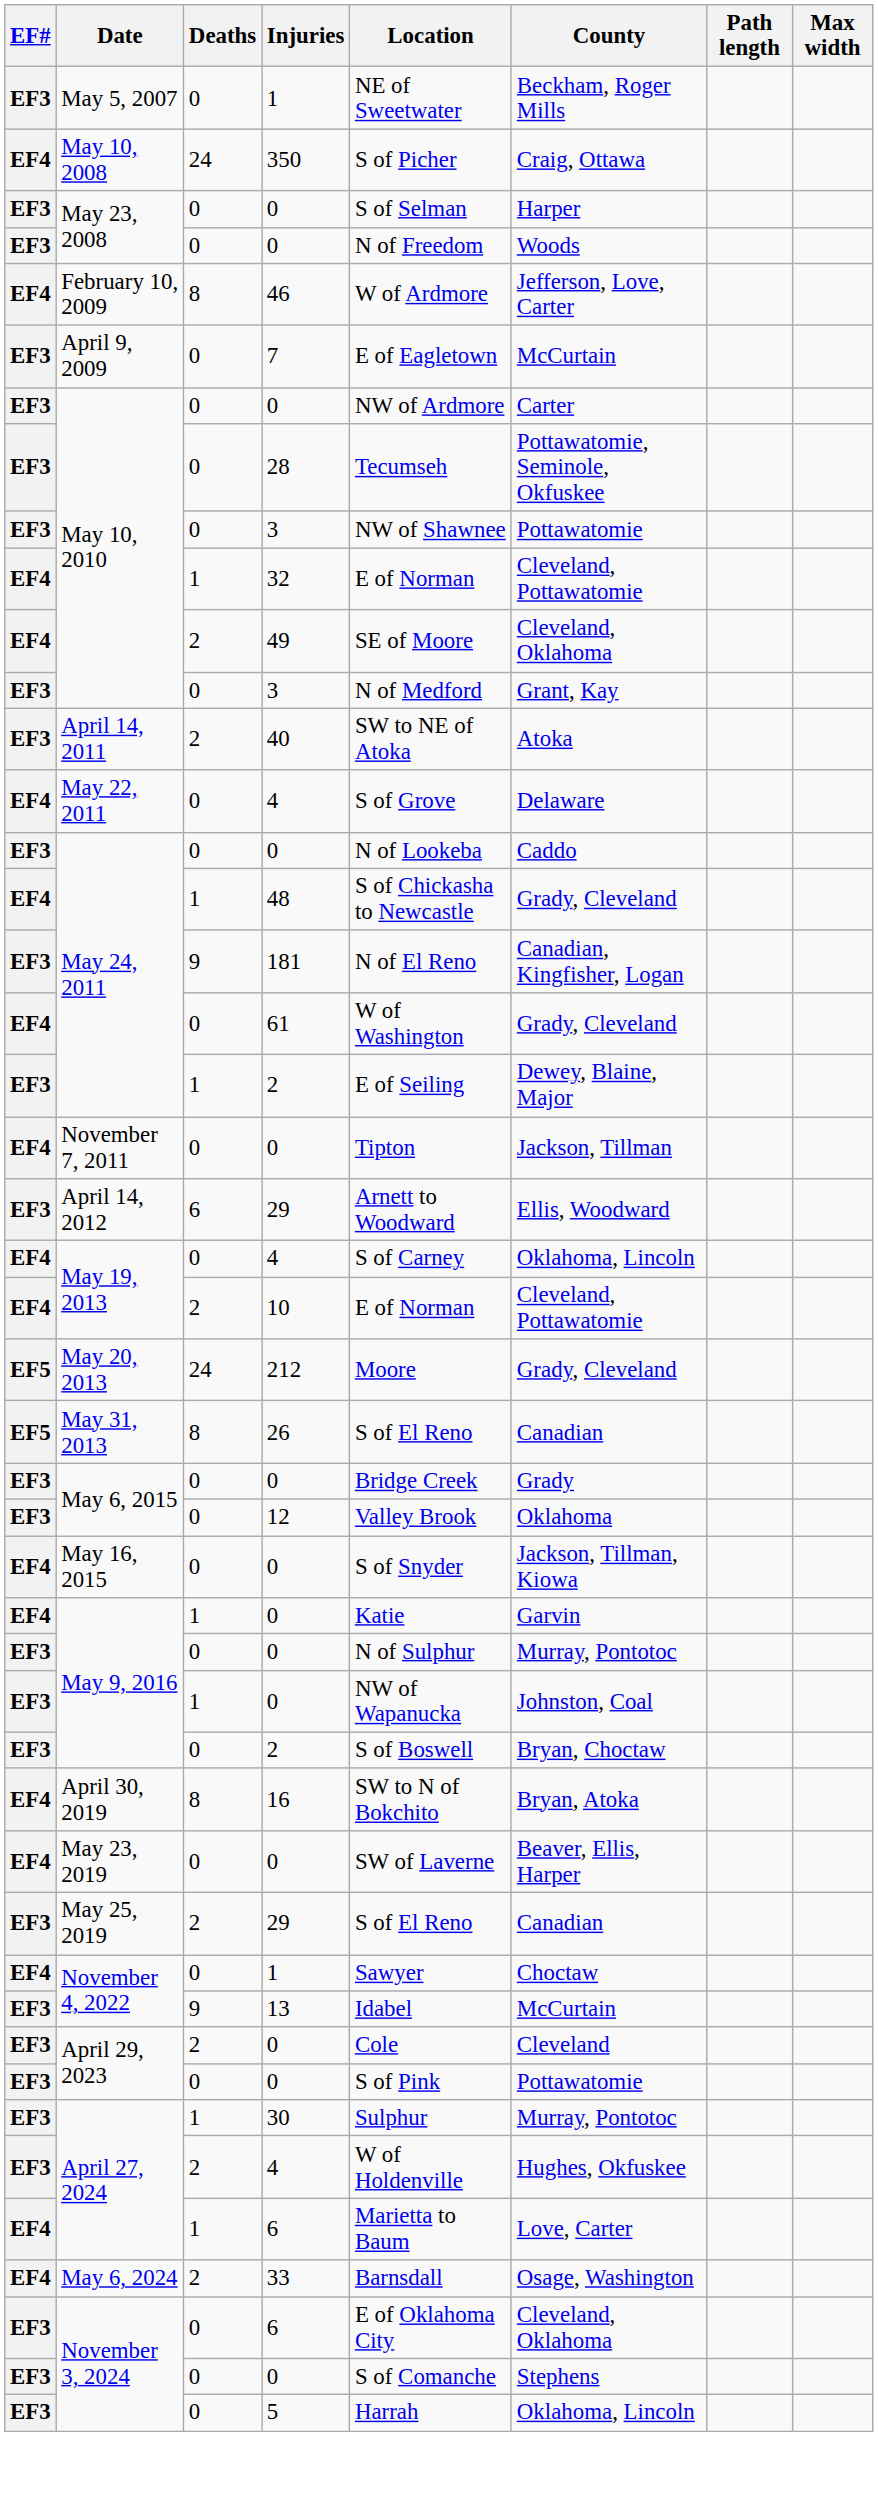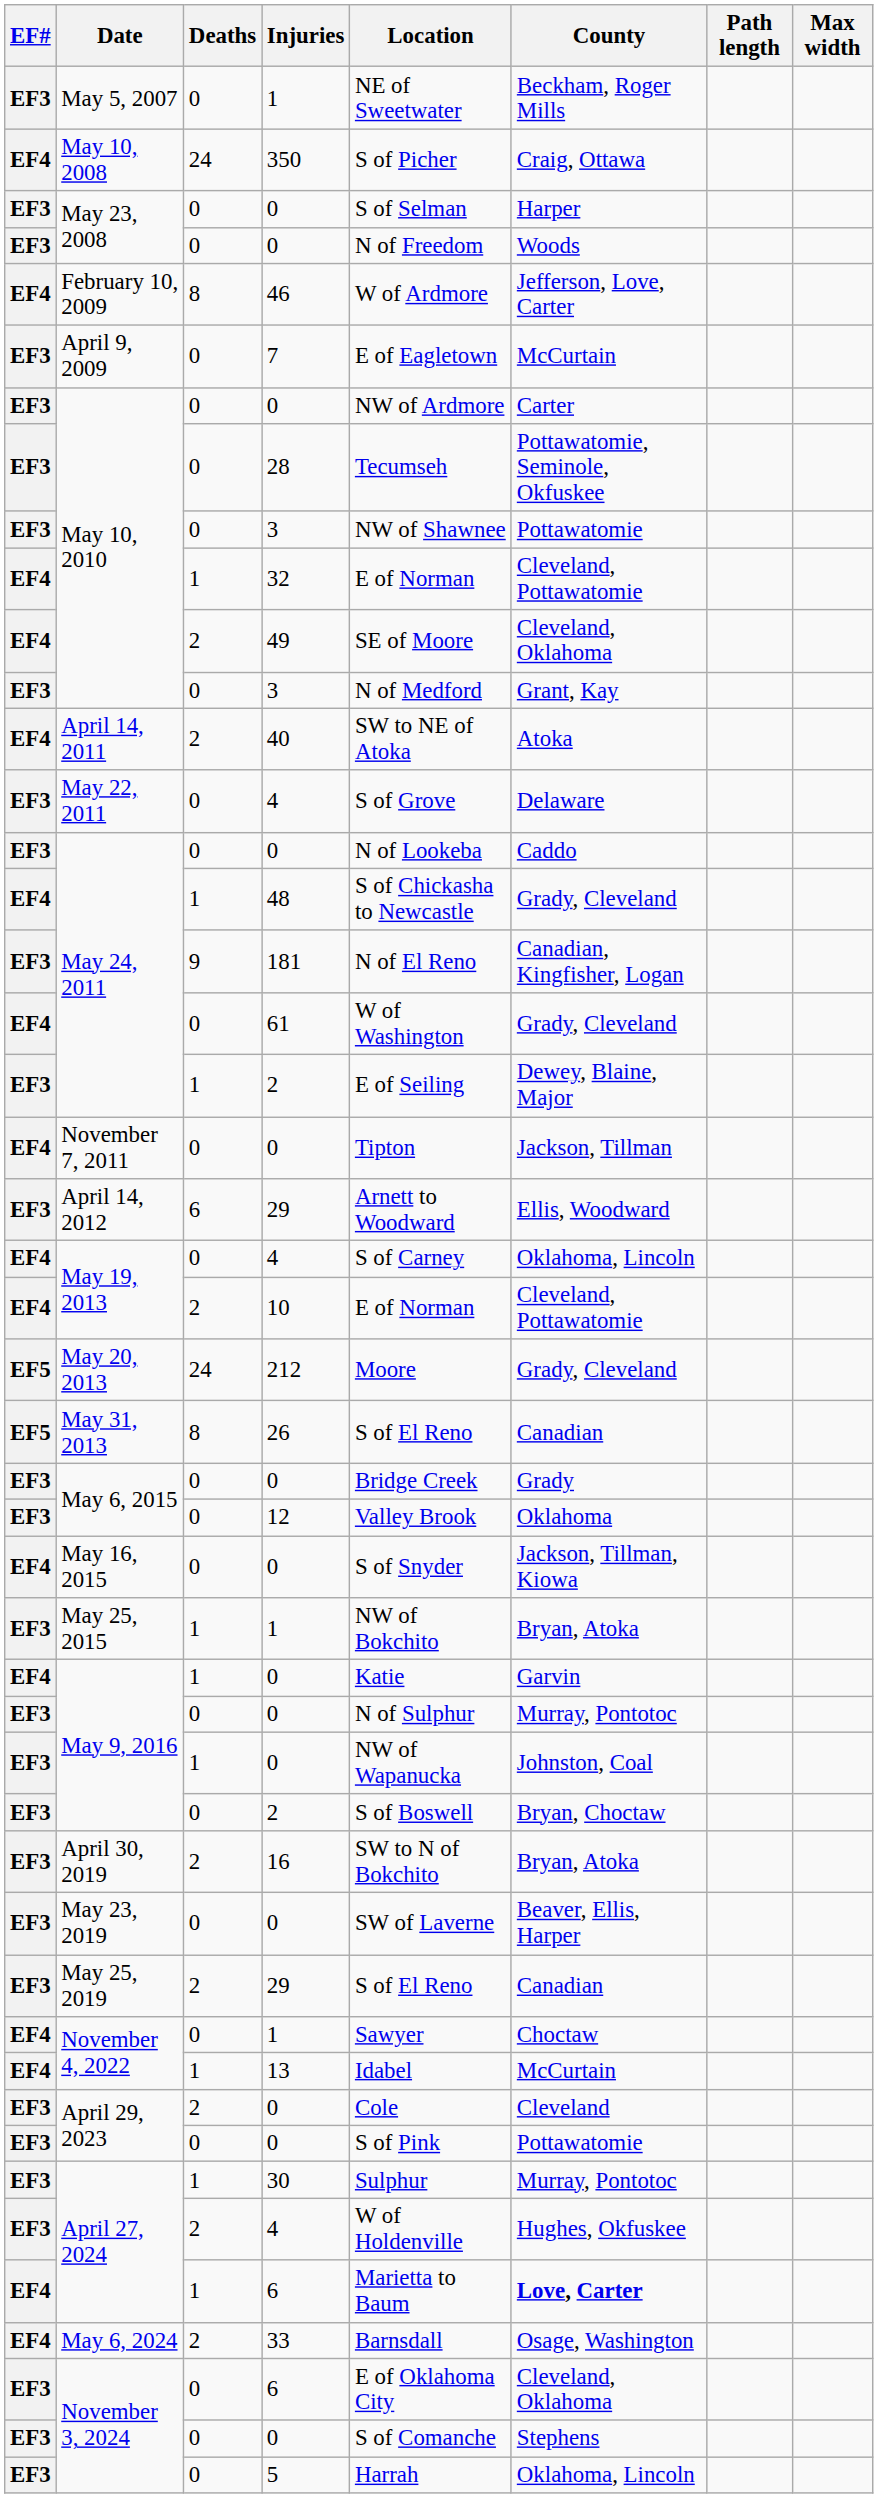(30, 738) EF3 -> (30, 738) EF4
(30, 800) EF4 -> (30, 800) EF3
+ row: (99, 1628)
(30, 1799) EF4 -> (30, 1861) EF3
(195, 1799) 8 -> (195, 1861) 2
(30, 1861) EF4 -> (30, 1923) EF3
(30, 2008) EF3 -> (30, 2070) EF4
(195, 2008) 9 -> (195, 2070) 1
(575, 2228) normal -> (580, 2290) bold
